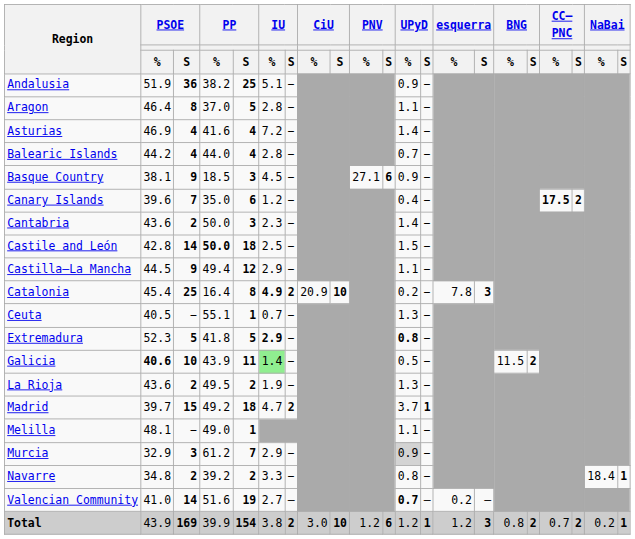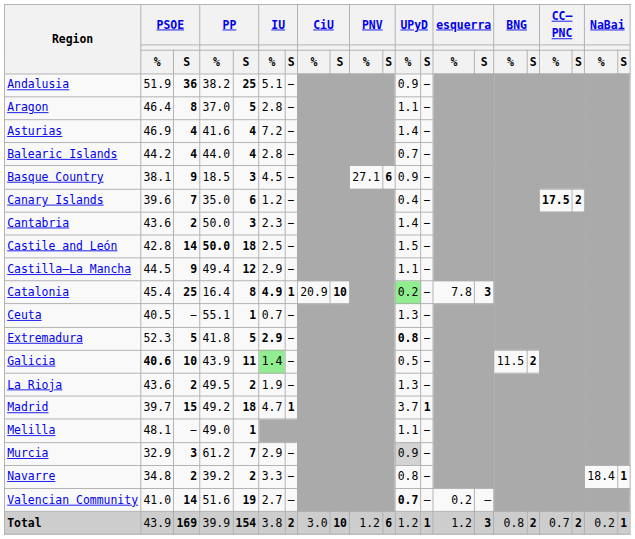(291, 292) 2 -> (291, 292) 1
(408, 292) no background -> (408, 292) lightgreen background
(291, 407) 2 -> (291, 407) 1
